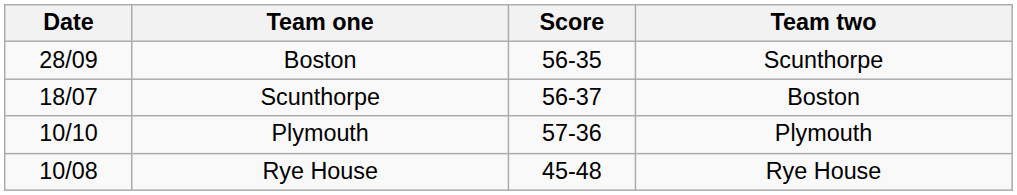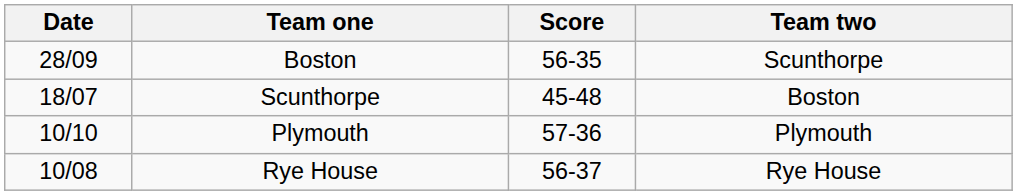(572, 97) 56-37 -> (572, 97) 45-48
(572, 171) 45-48 -> (572, 171) 56-37
